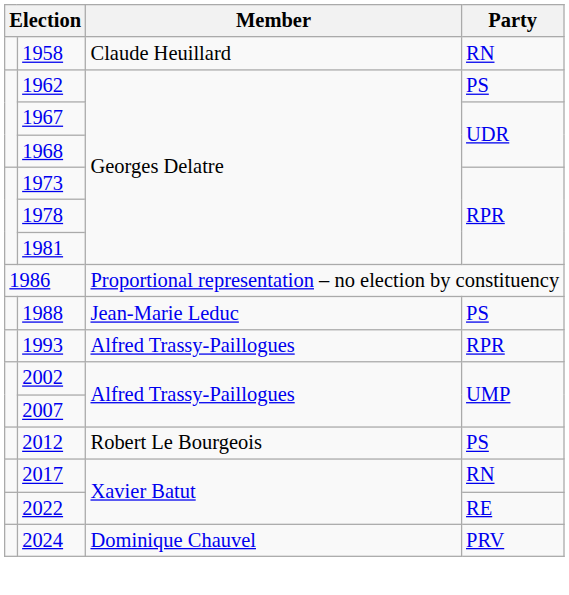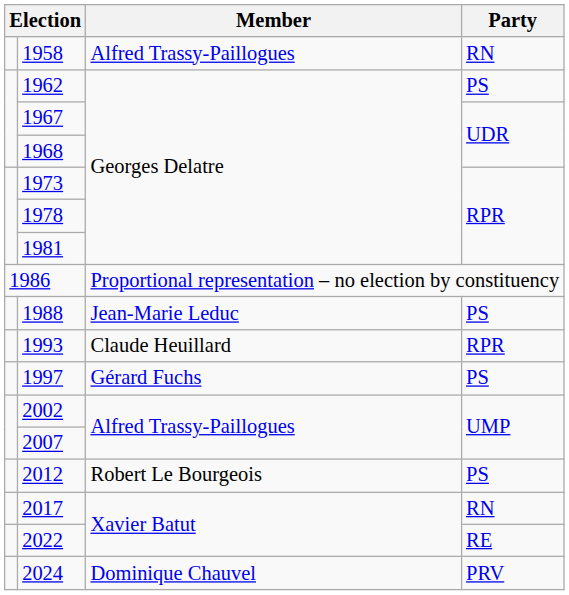(161, 53) Claude Heuillard -> (193, 53) Alfred Trassy-Paillogues
(193, 345) Alfred Trassy-Paillogues -> (161, 345) Claude Heuillard
+ row: (43, 378)
